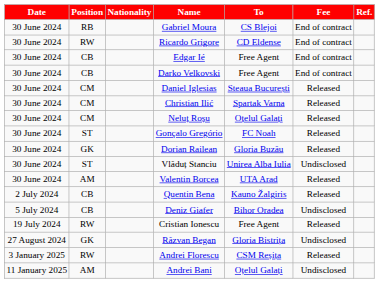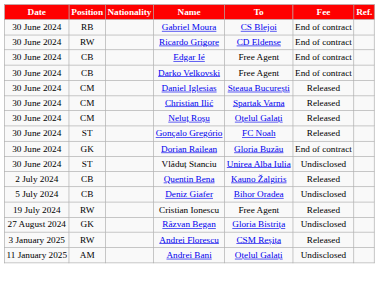(323, 149) Released -> (323, 149) End of contract
- row: (189, 179)
